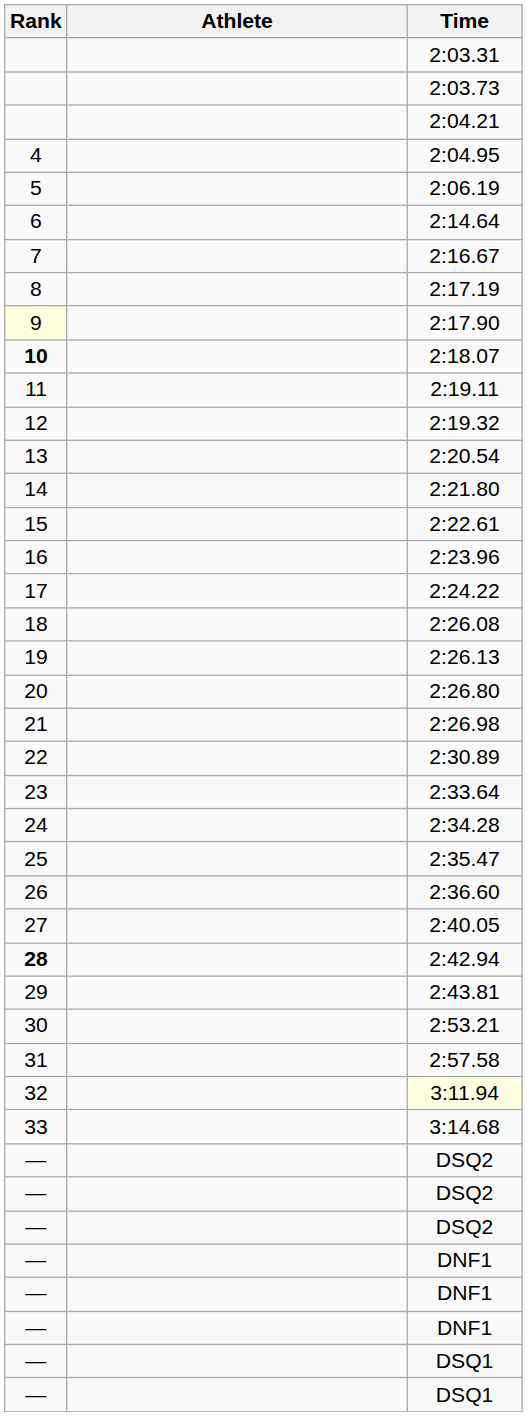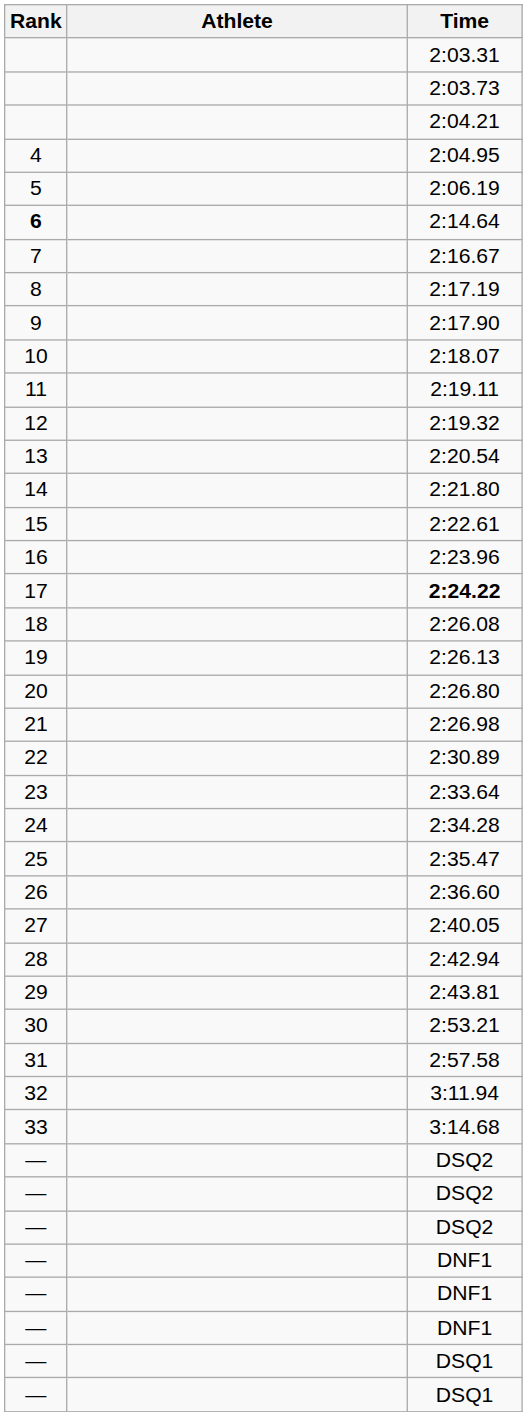(36, 222) normal -> (36, 222) bold
(36, 322) lightyellow background -> (36, 322) no background
(36, 356) bold -> (36, 356) normal
(465, 590) normal -> (465, 590) bold
(36, 959) bold -> (36, 959) normal
(465, 1093) lightyellow background -> (465, 1093) no background
